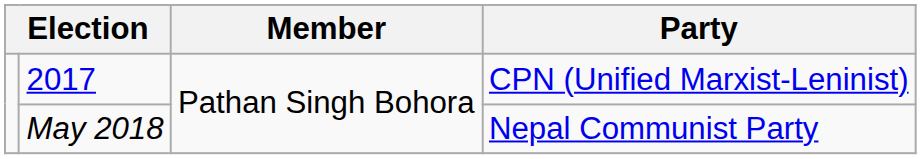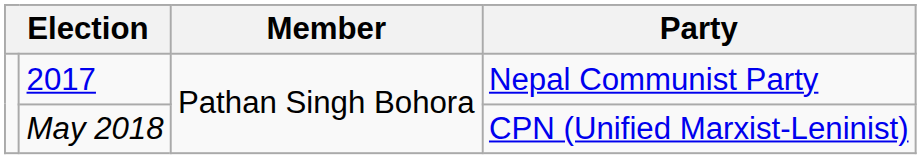(699, 78) CPN (Unified Marxist-Leninist) -> (654, 78) Nepal Communist Party
(654, 128) Nepal Communist Party -> (699, 128) CPN (Unified Marxist-Leninist)
